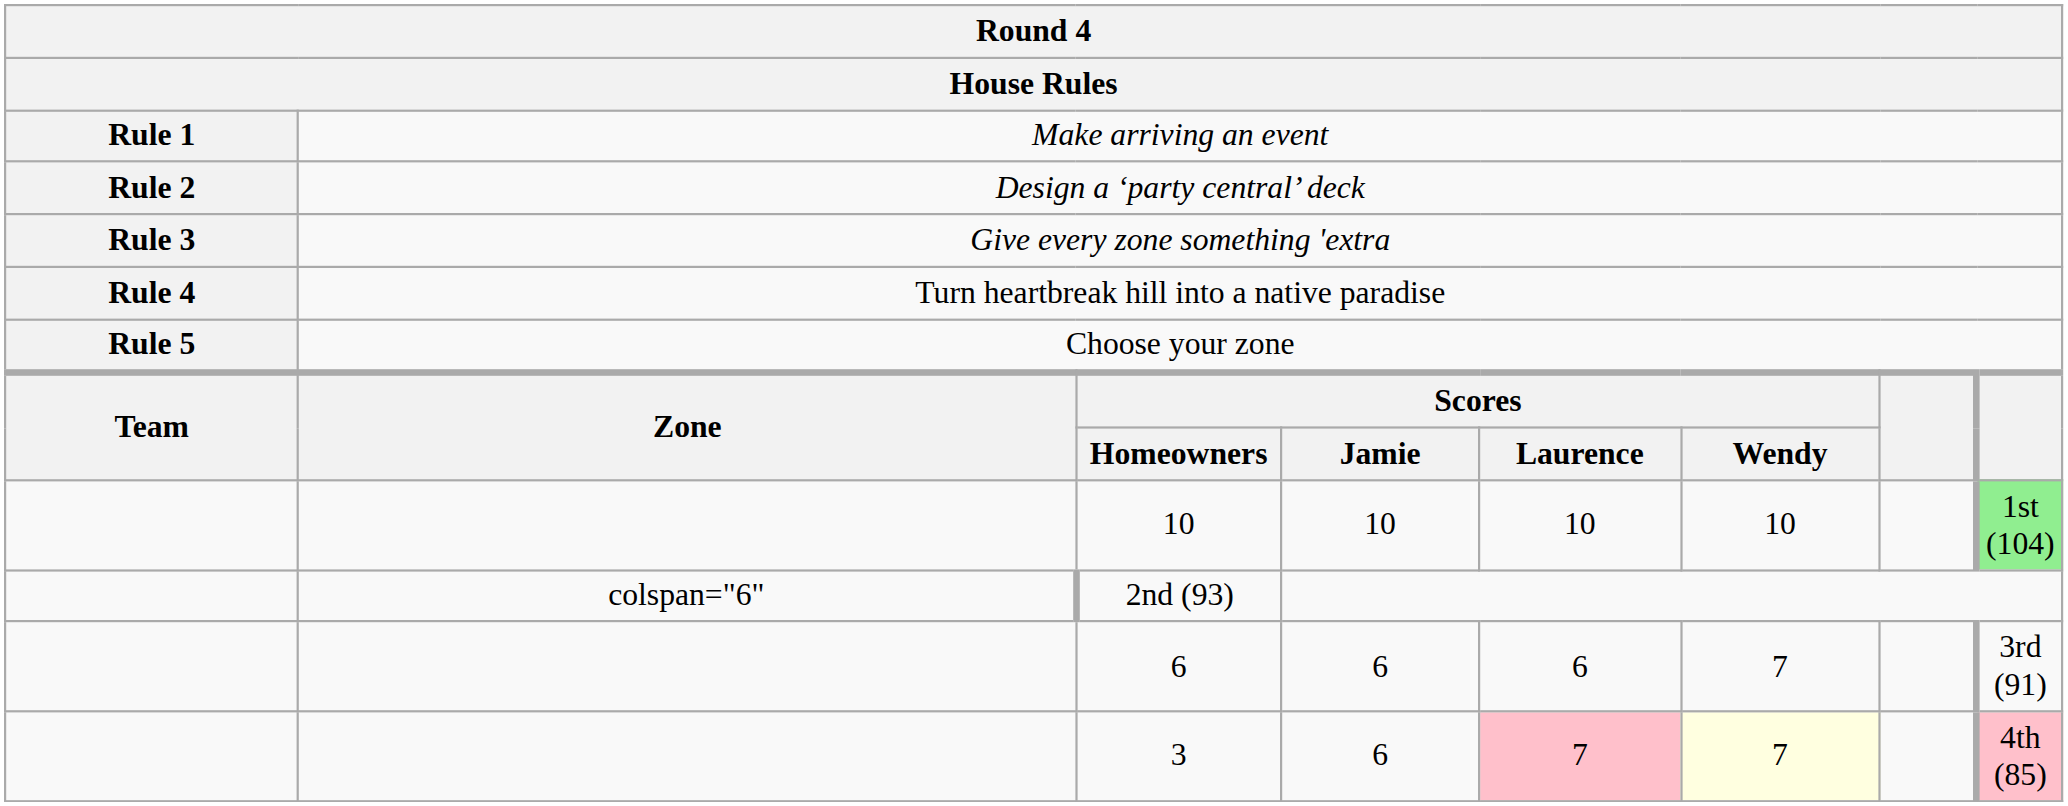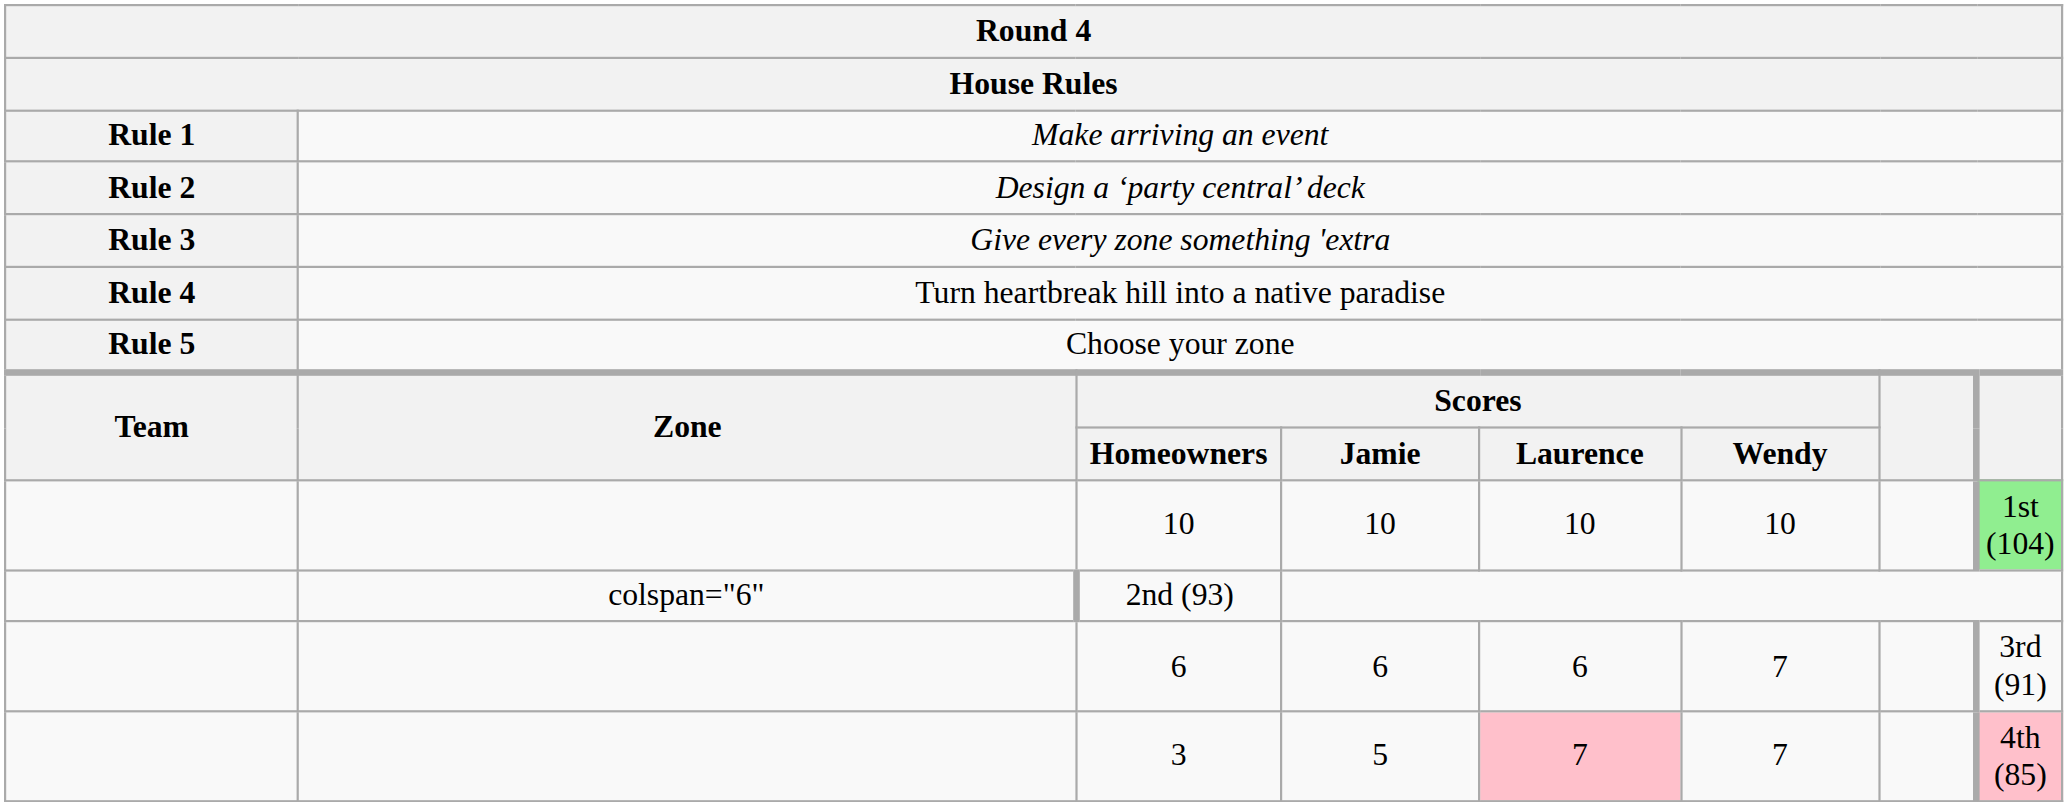(1380, 755) 6 -> (1380, 755) 5
(1780, 755) lightyellow background -> (1780, 755) no background
